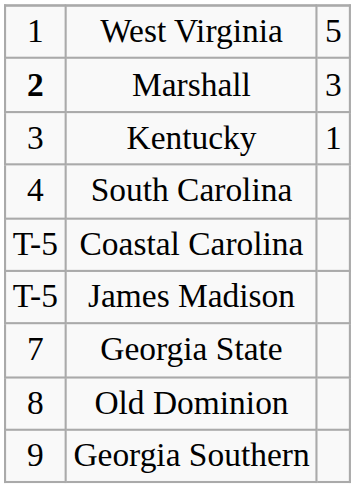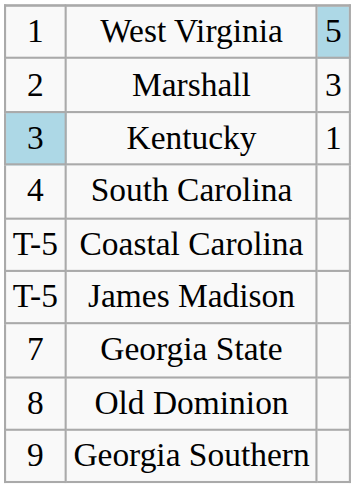(333, 31) no background -> (333, 31) lightblue background
(35, 84) bold -> (35, 84) normal
(35, 137) no background -> (35, 137) lightblue background
